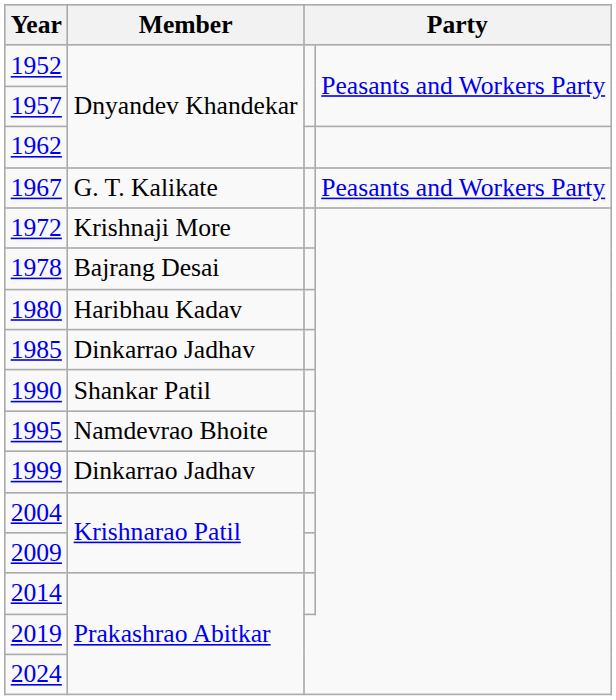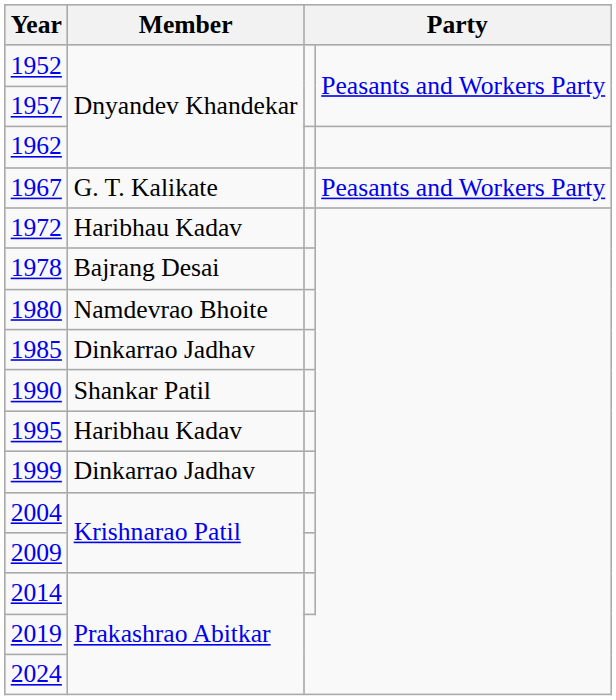(152, 227) Krishnaji More -> (158, 227) Haribhau Kadav
(158, 308) Haribhau Kadav -> (171, 308) Namdevrao Bhoite
(171, 430) Namdevrao Bhoite -> (158, 430) Haribhau Kadav
